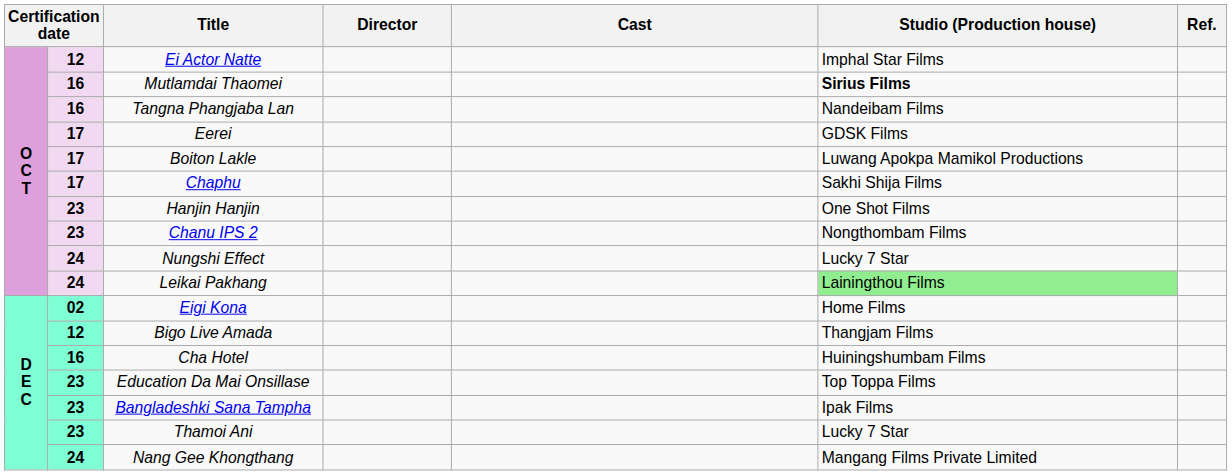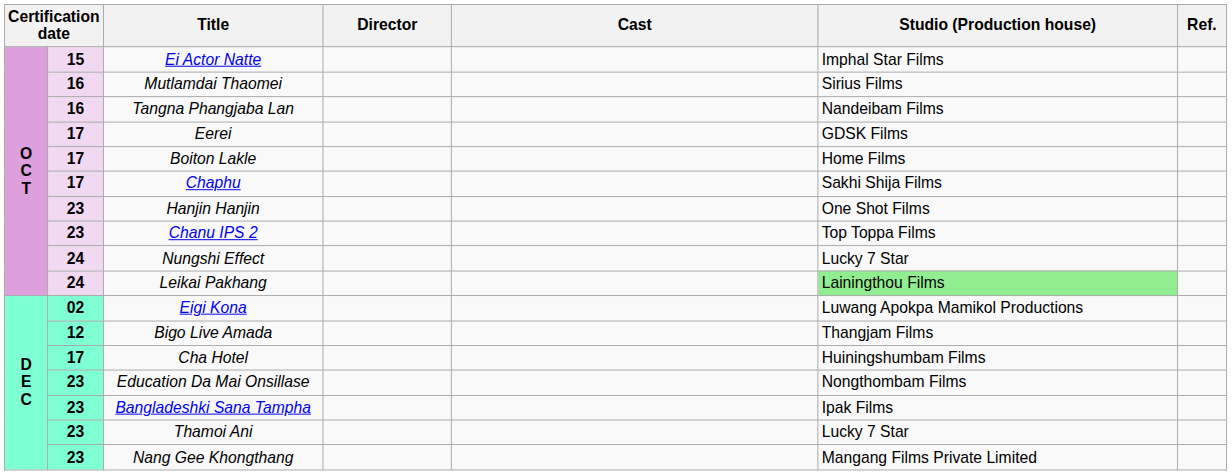(76, 59) 12 -> (76, 59) 15
(866, 84) bold -> (862, 84) normal
(952, 158) Luwang Apokpa Mamikol Productions -> (864, 158) Home Films
(894, 233) Nongthombam Films -> (879, 233) Top Toppa Films
(864, 308) Home Films -> (952, 308) Luwang Apokpa Mamikol Productions
(76, 357) 16 -> (76, 357) 17
(879, 382) Top Toppa Films -> (894, 382) Nongthombam Films
(76, 457) 24 -> (76, 457) 23
